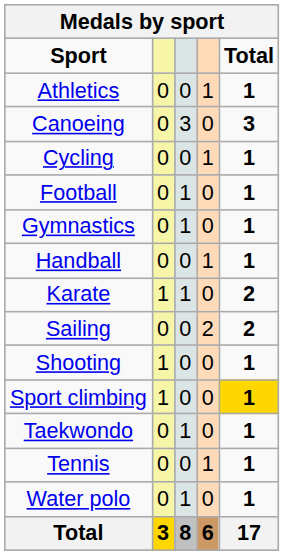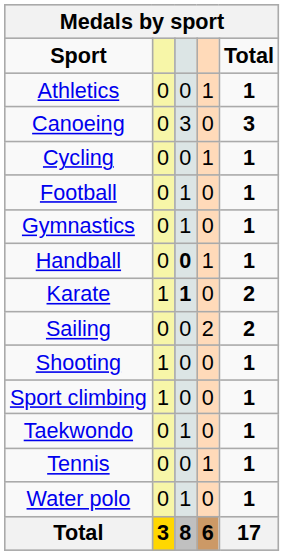(185, 260) normal -> (185, 260) bold
(185, 294) normal -> (185, 294) bold
(249, 396) gold background -> (249, 396) no background
